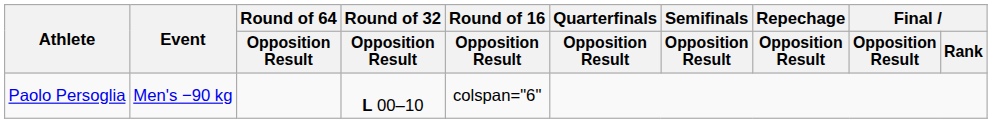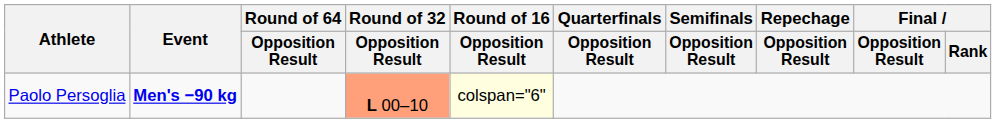(183, 96) normal -> (185, 96) bold
(393, 105) no background -> (397, 105) lightsalmon background
(497, 96) no background -> (502, 96) lightyellow background
